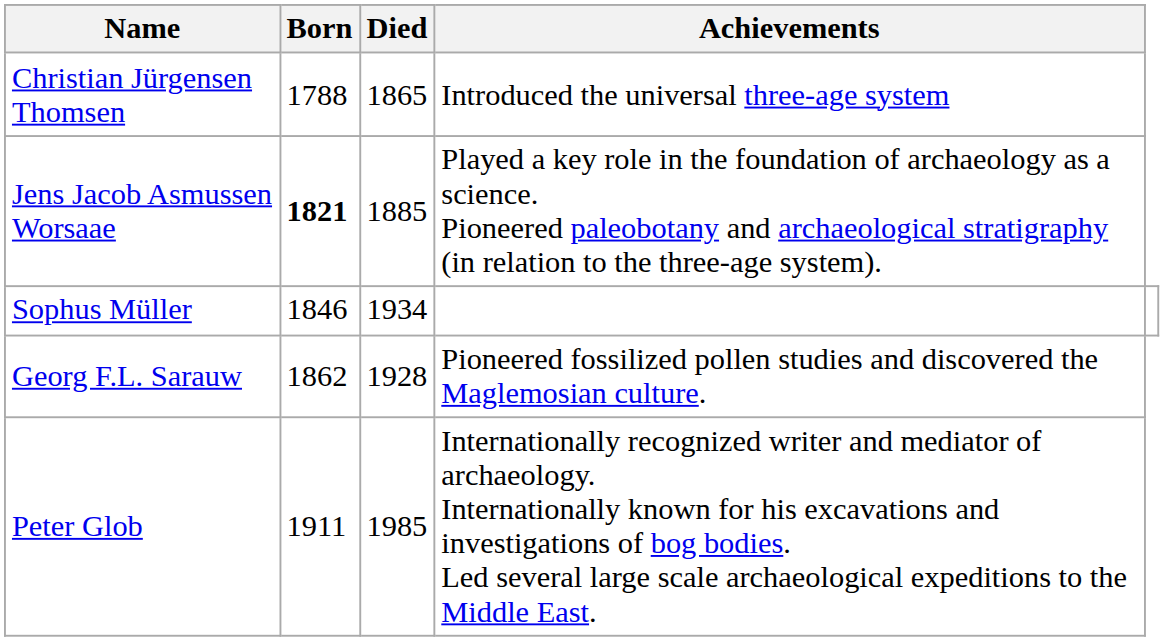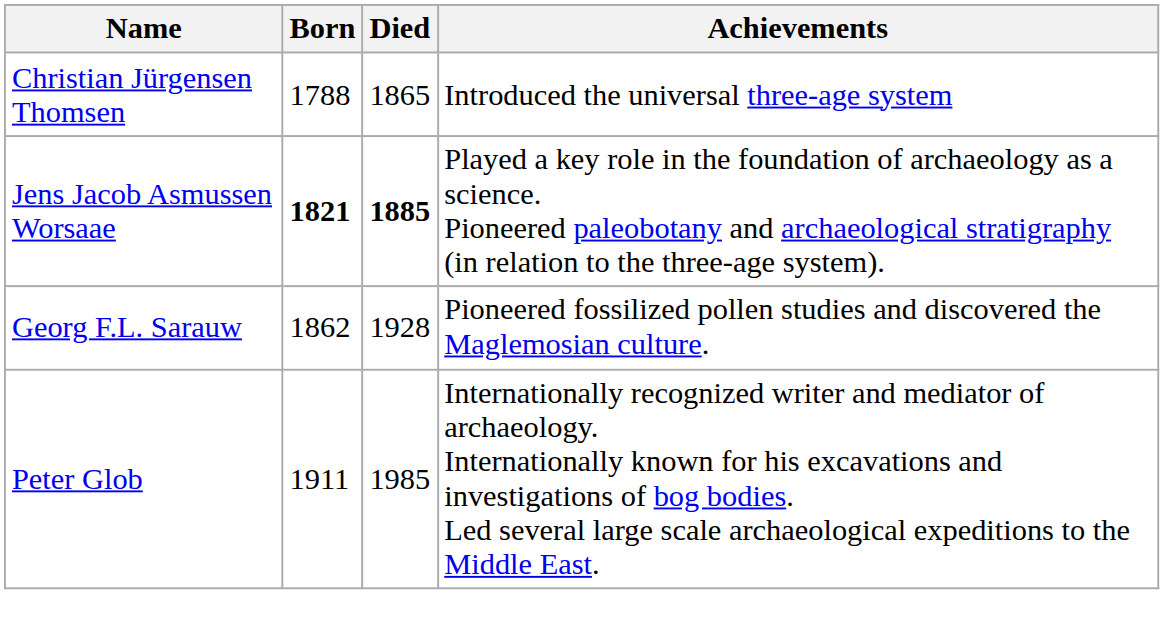(397, 210) normal -> (400, 210) bold
- row: (102, 310)
